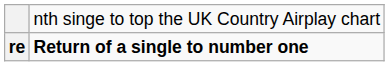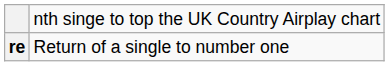(171, 47) bold -> (161, 47) normal
